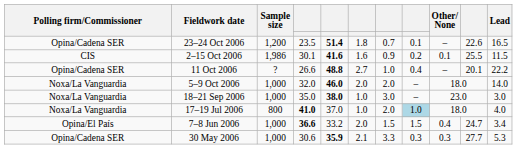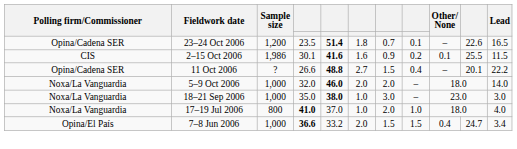(389, 70) 1.0 -> (389, 70) 1.5
(416, 111) lightblue background -> (416, 111) no background
- row: (214, 138)
